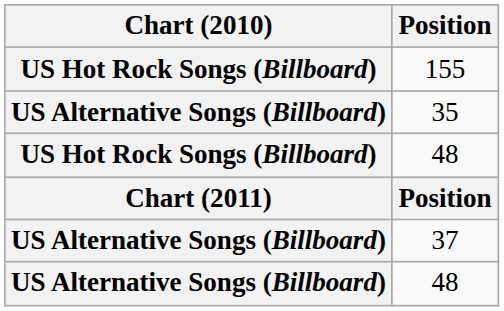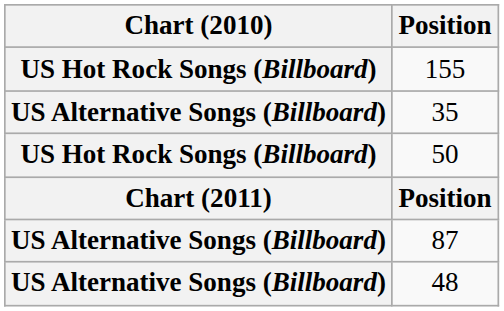(445, 154) 48 -> (445, 154) 50
(445, 240) 37 -> (445, 240) 87
